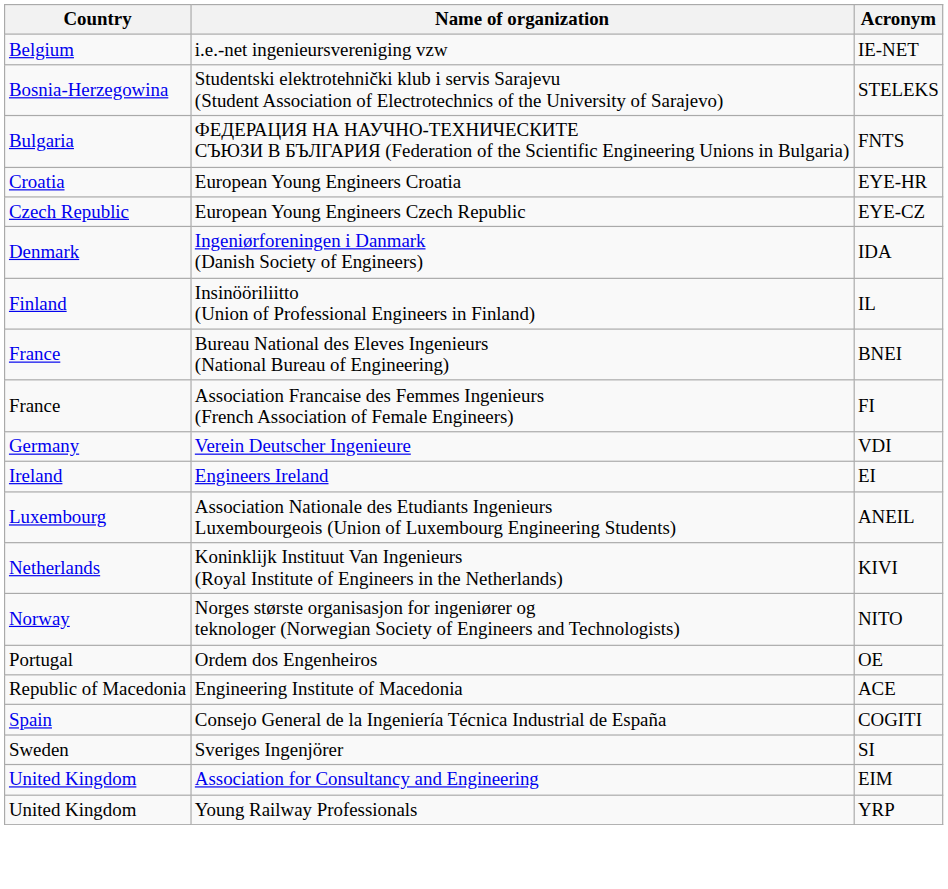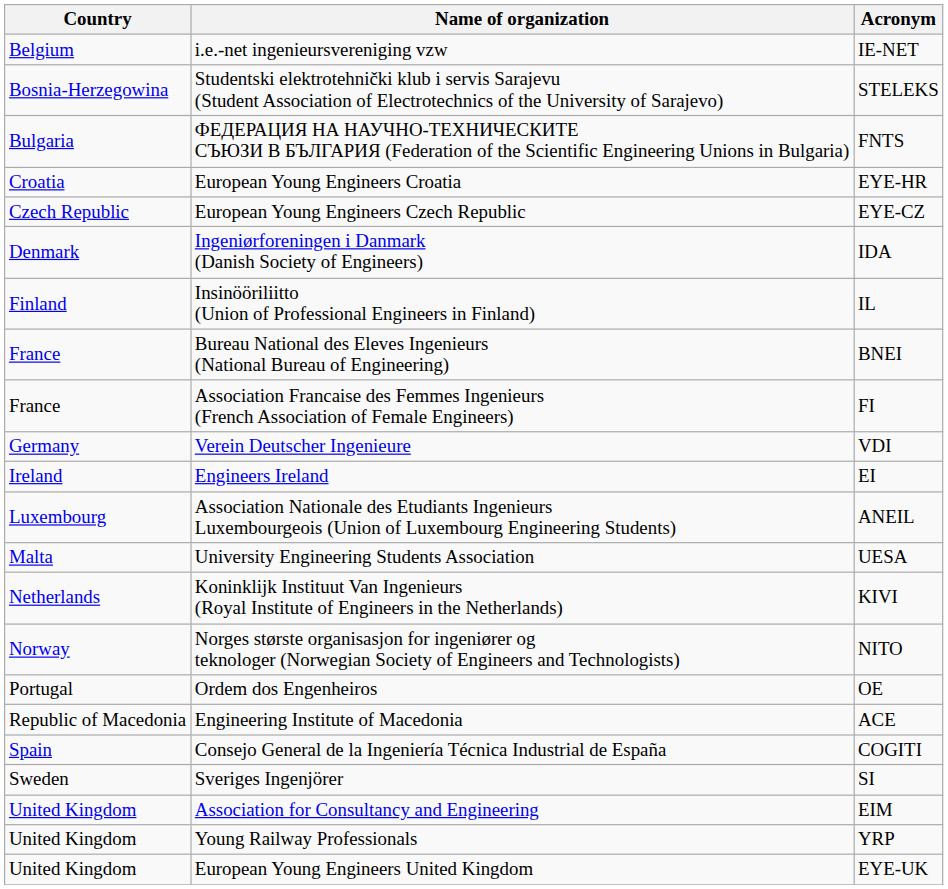+ row: (364, 557)
+ row: (364, 869)
